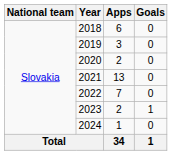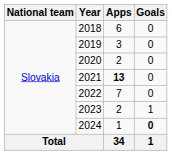(119, 77) normal -> (119, 77) bold
(151, 126) normal -> (151, 126) bold
